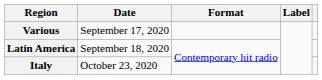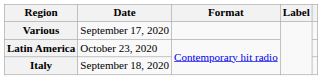(125, 48) September 18, 2020 -> (119, 48) October 23, 2020
(119, 65) October 23, 2020 -> (125, 65) September 18, 2020
